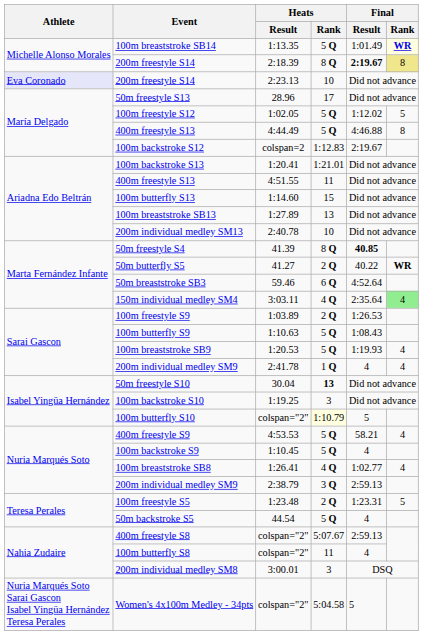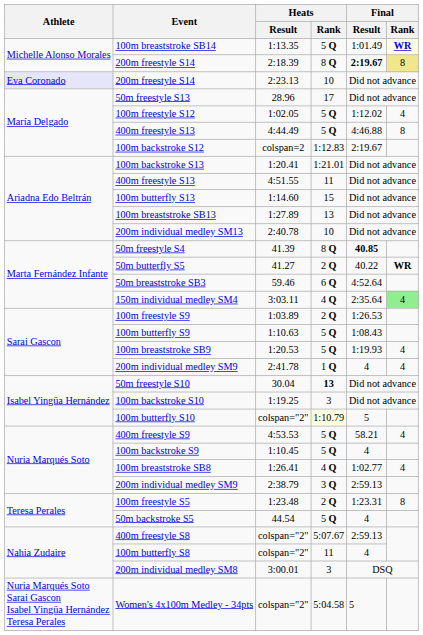(402, 114) 5 -> (402, 114) 4
(402, 502) 5 -> (402, 502) 8
